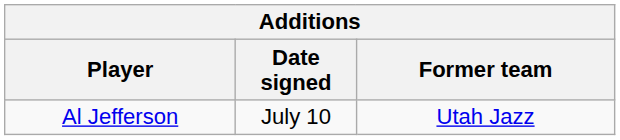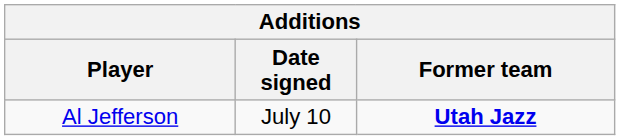(486, 116) normal -> (486, 116) bold
